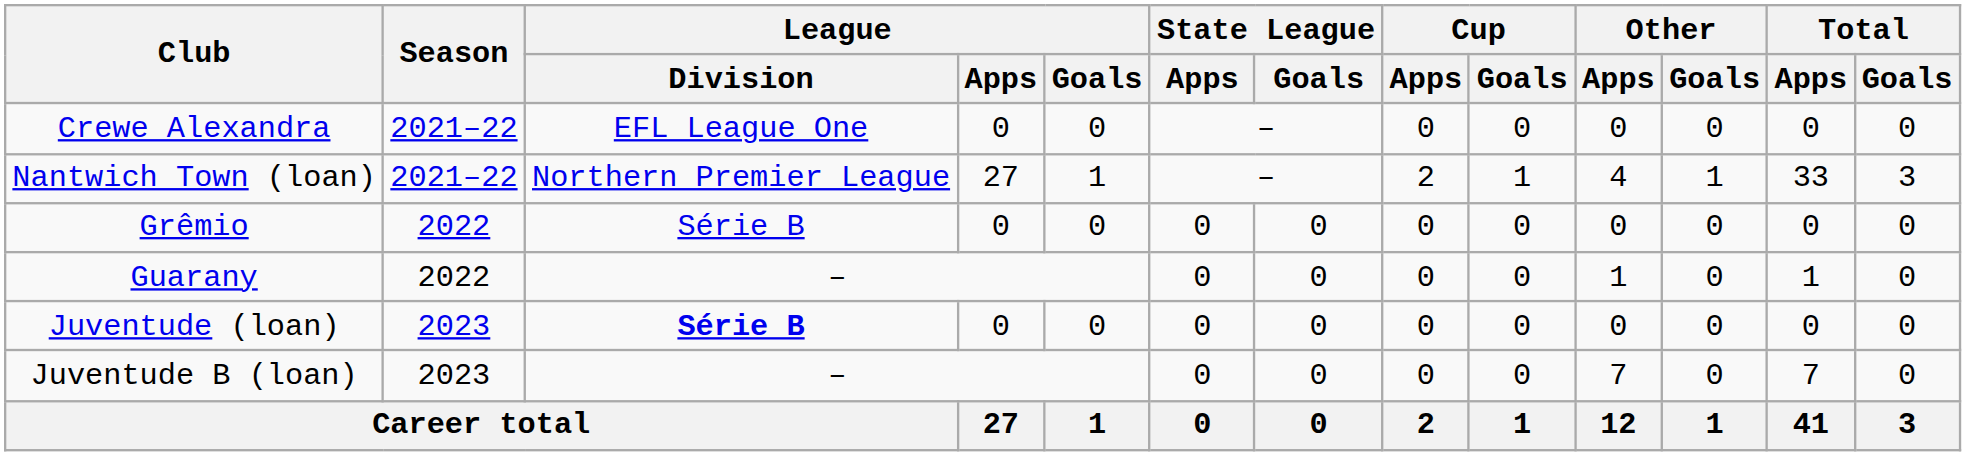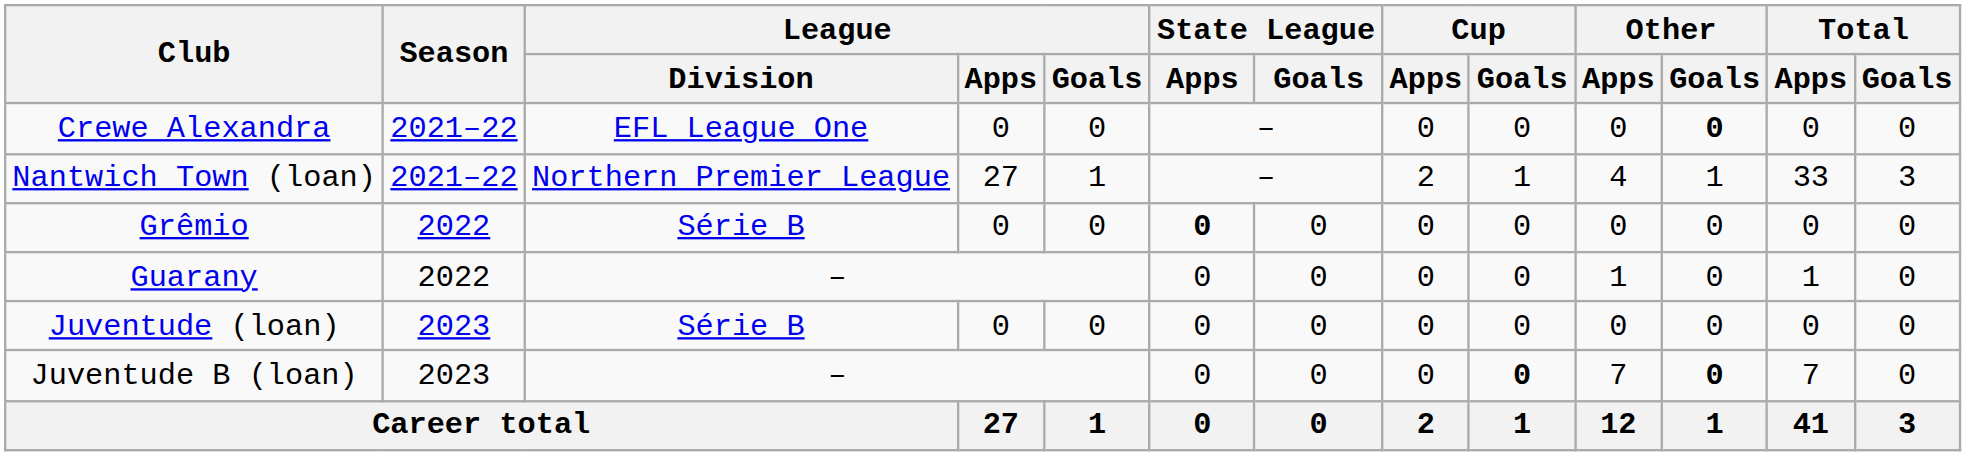(1715, 129) normal -> (1715, 129) bold
(1202, 227) normal -> (1202, 227) bold
(741, 326) bold -> (741, 326) normal
(1522, 375) normal -> (1522, 375) bold
(1715, 375) normal -> (1715, 375) bold
